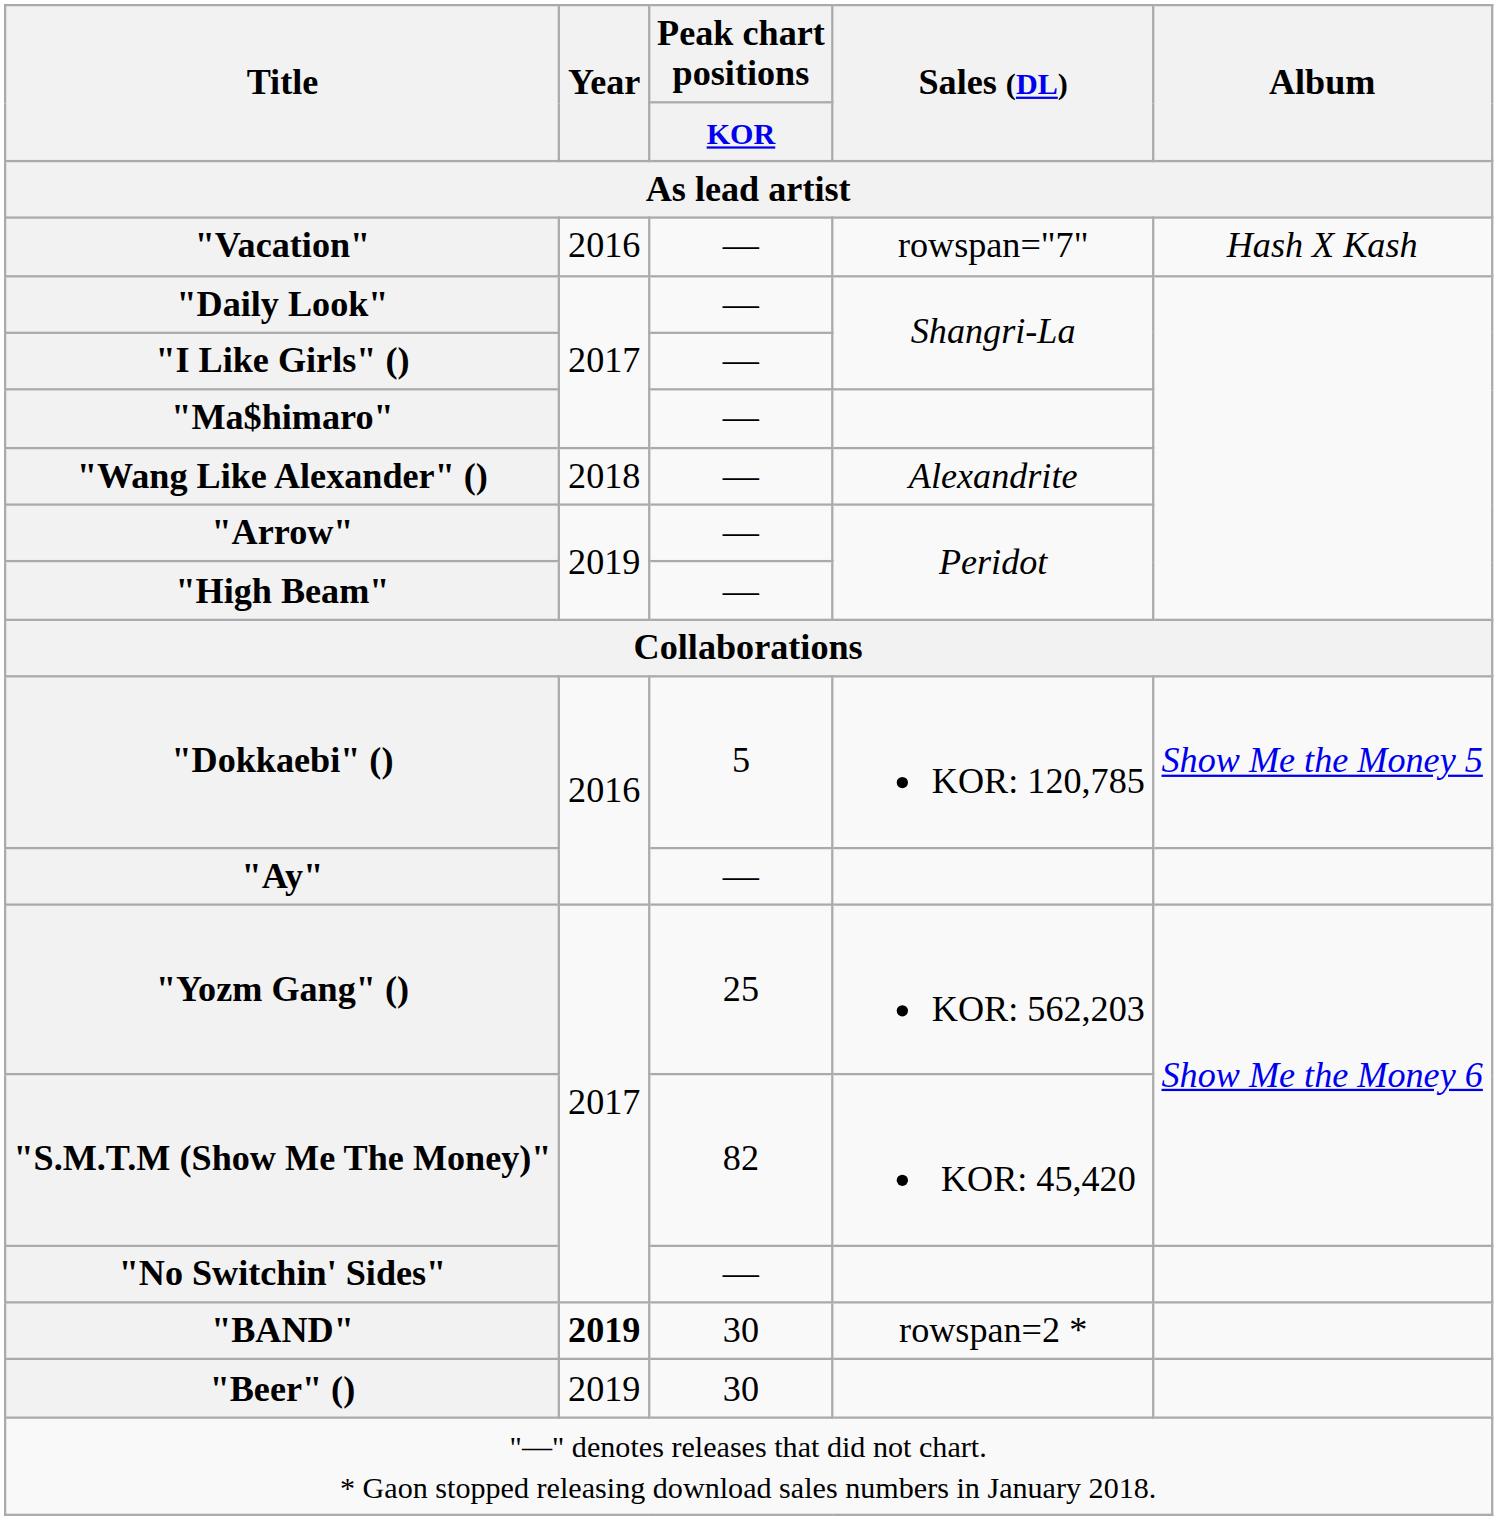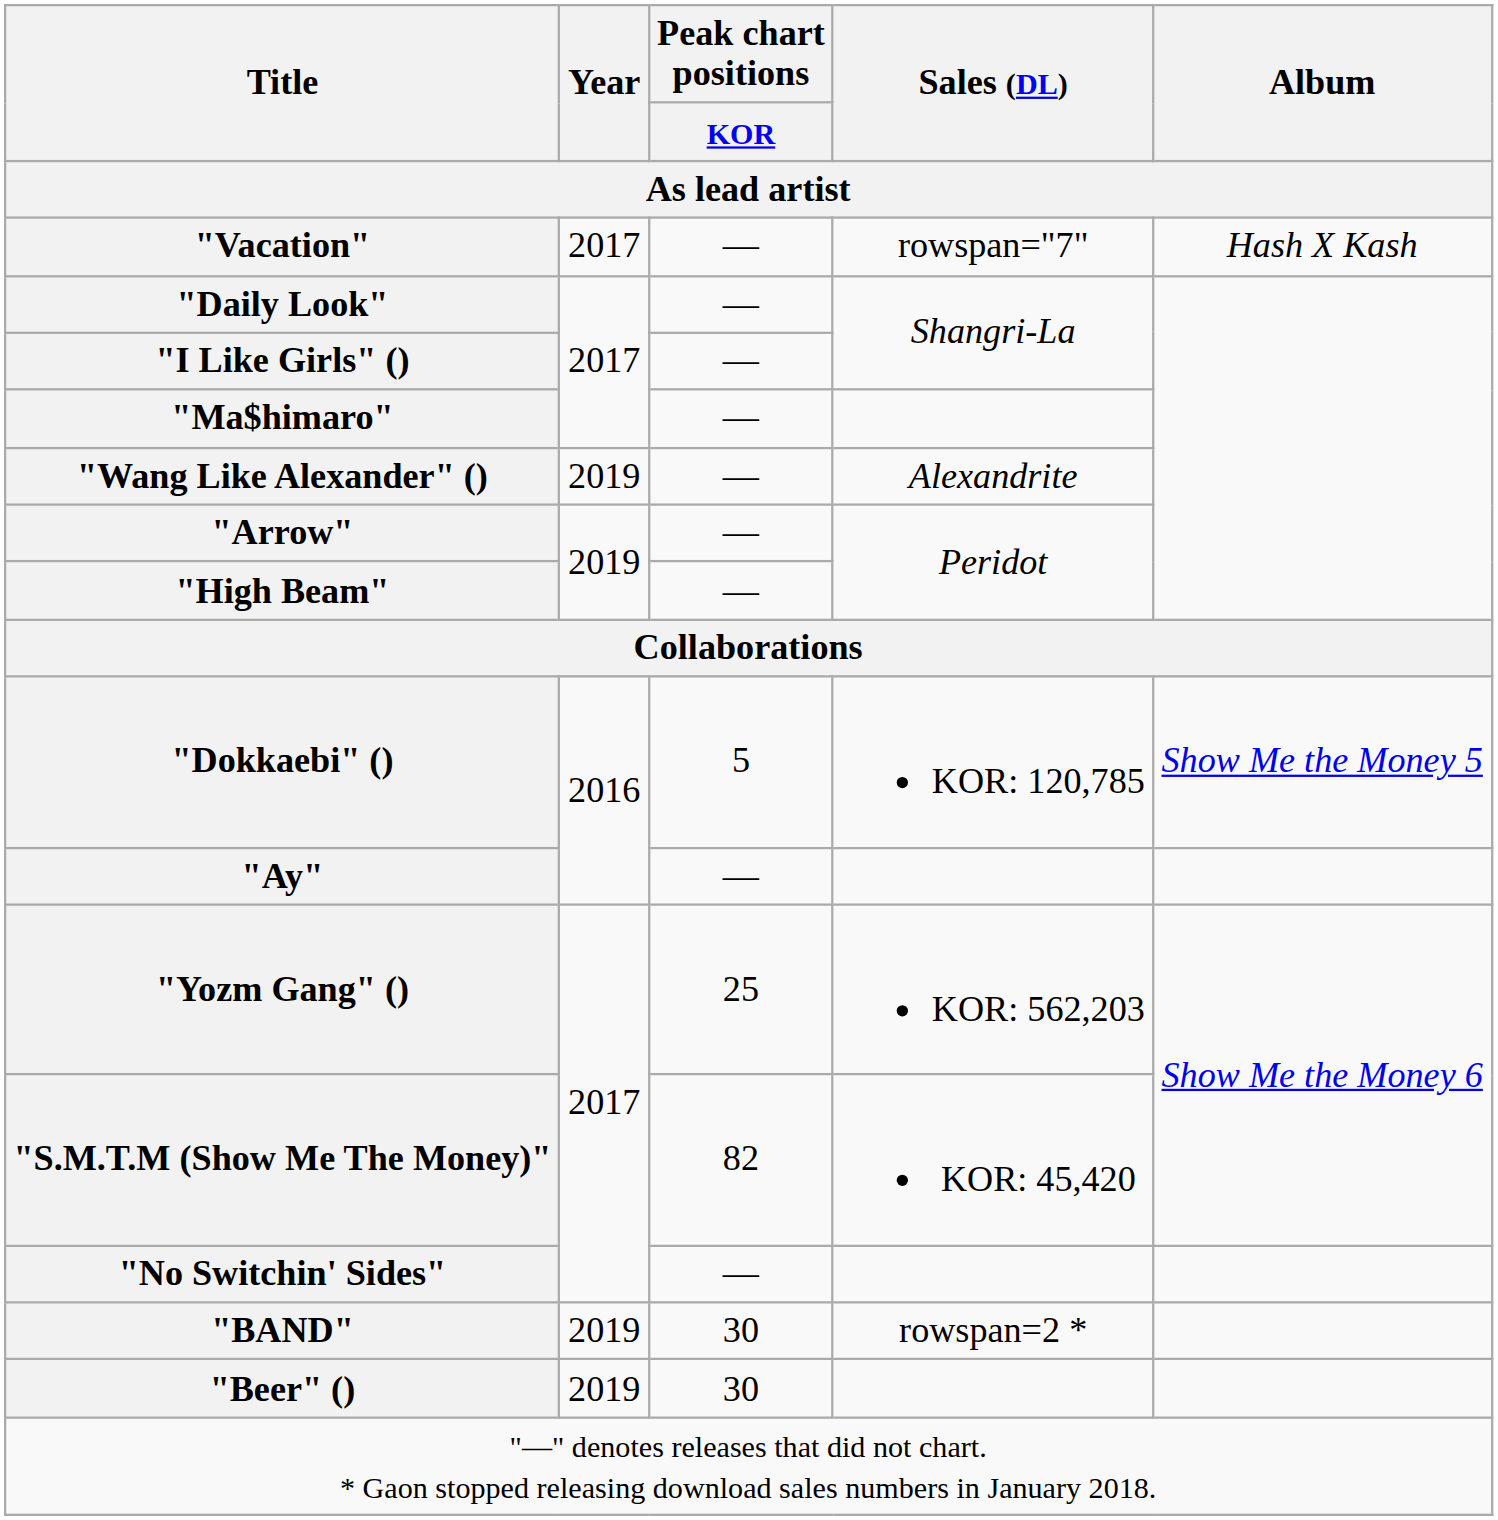(604, 245) 2016 -> (604, 245) 2017
(604, 475) 2018 -> (604, 475) 2019
(604, 1330) bold -> (604, 1330) normal
